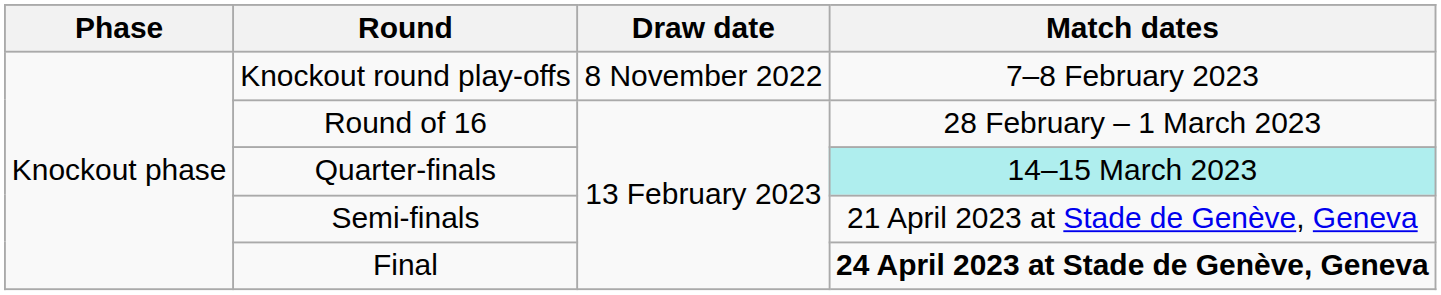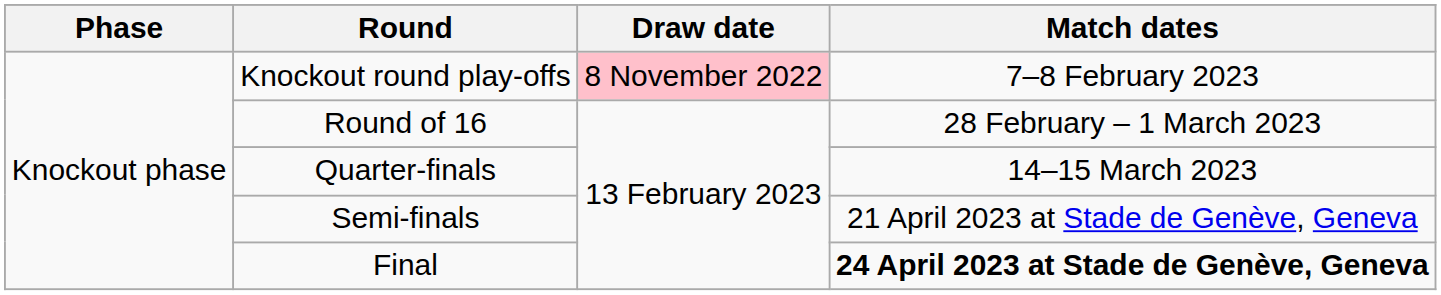(703, 75) no background -> (703, 75) pink background
(1132, 170) paleturquoise background -> (1132, 170) no background
